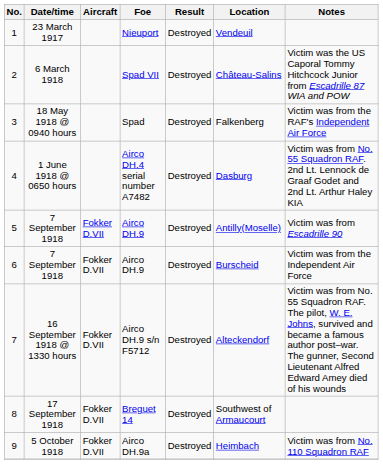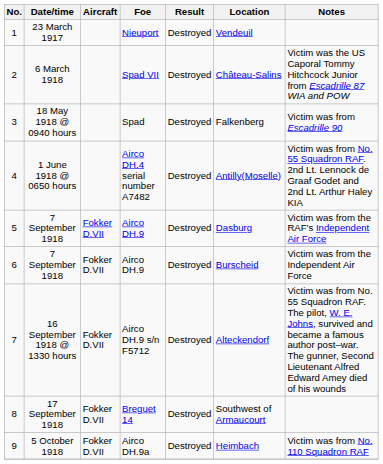(329, 122) Victim was from the RAF's Independent Air Force -> (321, 122) Victim was from Escadrille 90
(234, 175) Dasburg -> (248, 175) Antilly(Moselle)
(248, 228) Antilly(Moselle) -> (234, 228) Dasburg
(321, 228) Victim was from Escadrille 90 -> (329, 228) Victim was from the RAF's Independent Air Force
